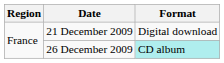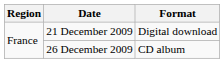(161, 49) paleturquoise background -> (161, 49) no background
